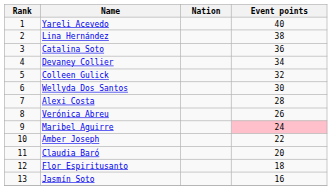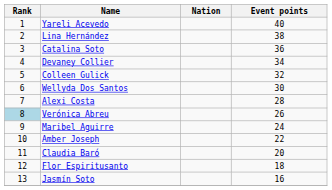(22, 114) no background -> (22, 114) lightblue background
(279, 127) pink background -> (279, 127) no background
